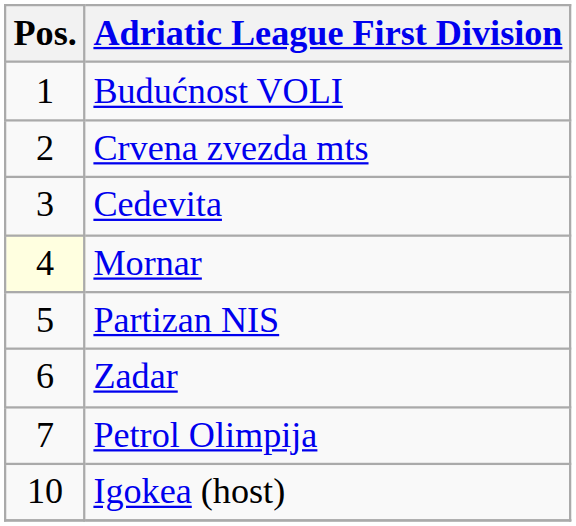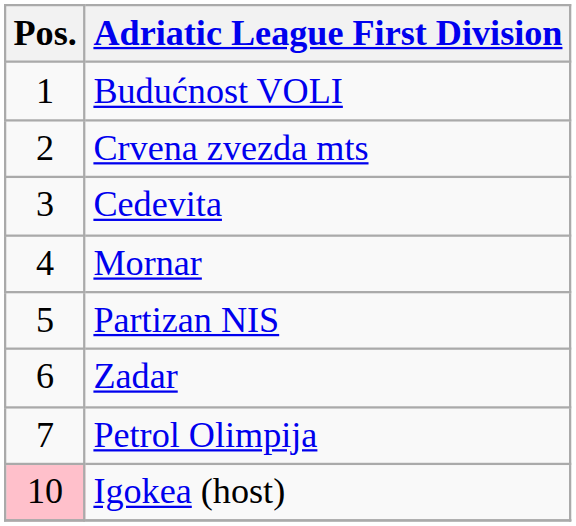(45, 262) lightyellow background -> (45, 262) no background
(45, 491) no background -> (45, 491) pink background
